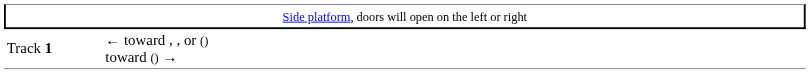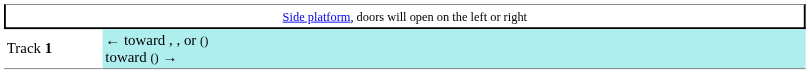(157, 48) no background -> (157, 48) paleturquoise background
